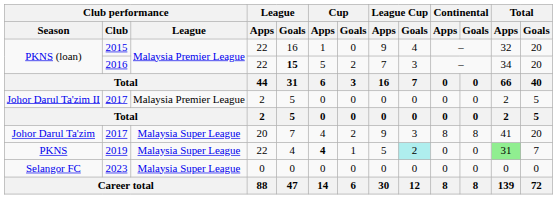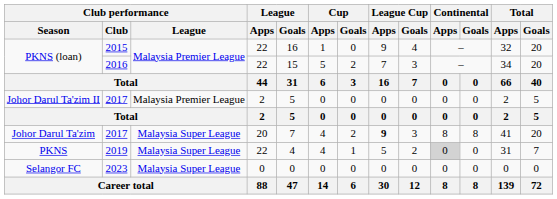(292, 64) bold -> (292, 64) normal
(384, 133) normal -> (384, 133) bold
(323, 151) bold -> (323, 151) normal
(414, 151) paleturquoise background -> (414, 151) no background
(445, 151) no background -> (445, 151) lightgrey background
(506, 151) lightgreen background -> (506, 151) no background
